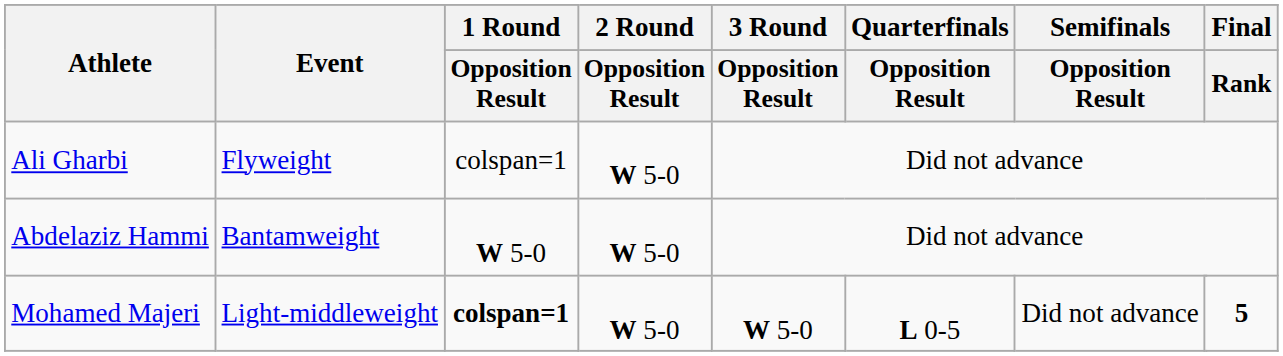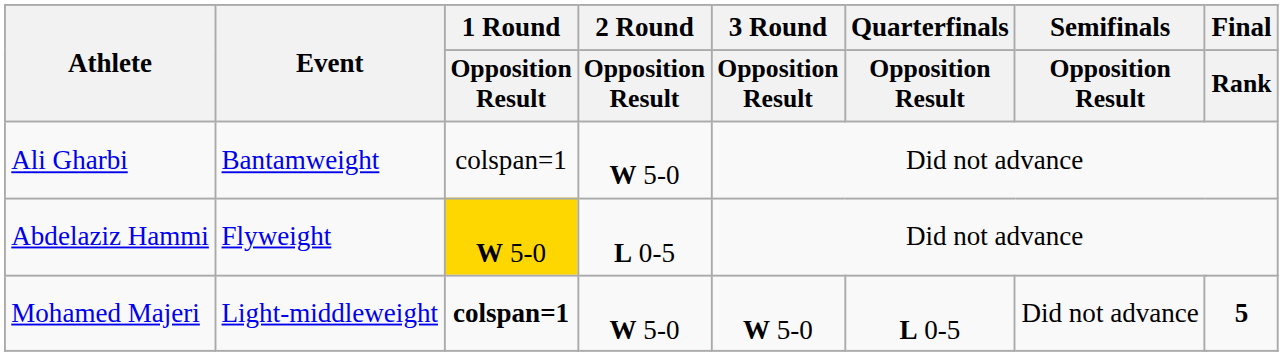(276, 160) Flyweight -> (300, 160) Bantamweight
(300, 236) Bantamweight -> (276, 236) Flyweight
(511, 252) no background -> (511, 252) gold background
(644, 252) W 5-0 -> (644, 252) L 0-5
